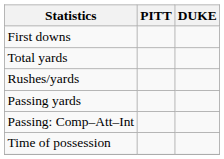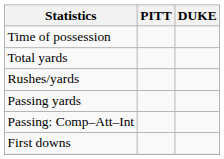rows swapped: (39, 36) <-> (59, 143)
